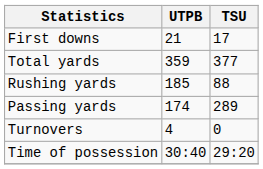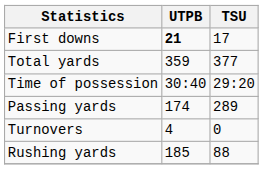(173, 39) normal -> (173, 39) bold
rows swapped: (62, 85) <-> (83, 153)
